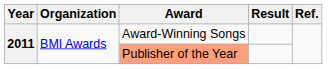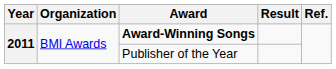(184, 34) normal -> (189, 34) bold
(180, 53) lightsalmon background -> (180, 53) no background
